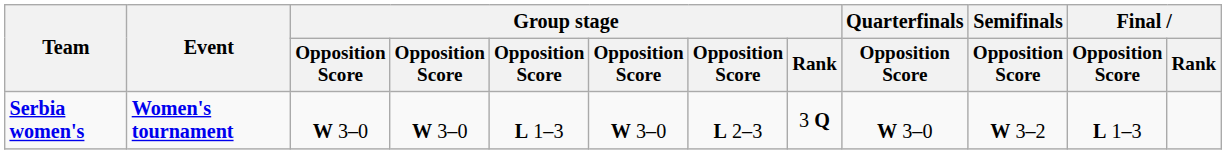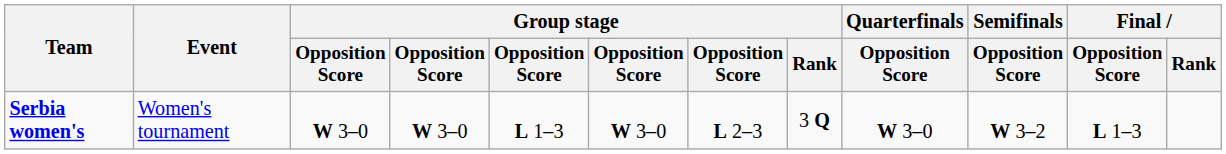(183, 120) bold -> (184, 120) normal
